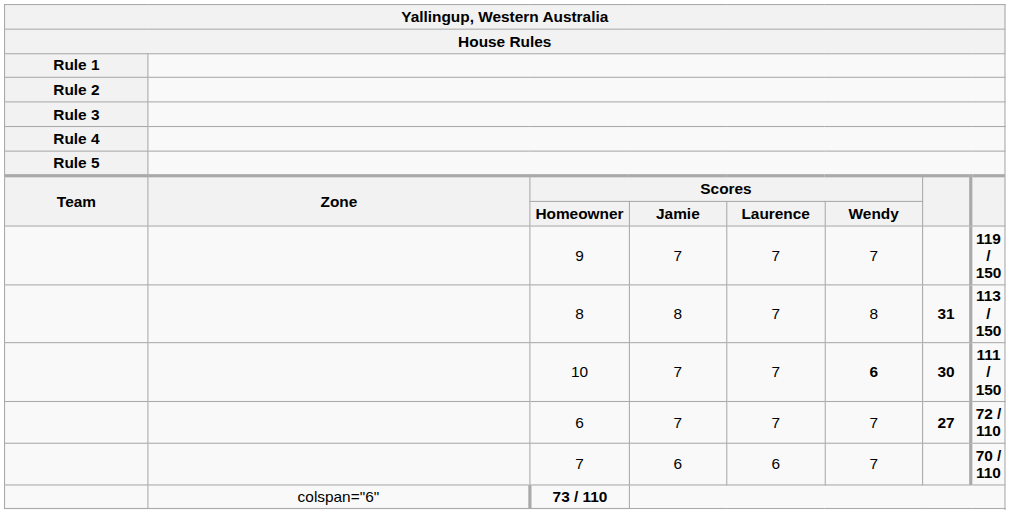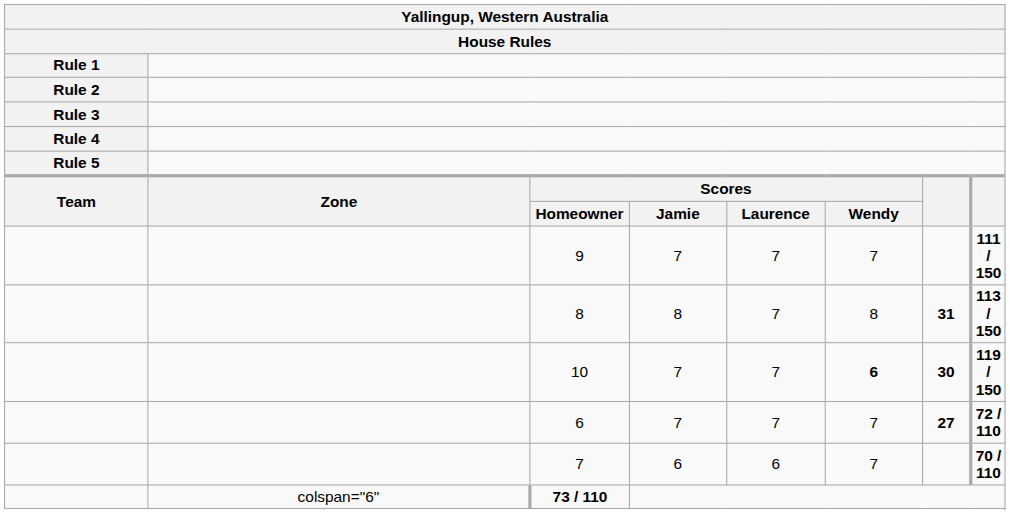(988, 255) 119 / 150 -> (988, 255) 111 / 150
(988, 373) 111 / 150 -> (988, 373) 119 / 150
